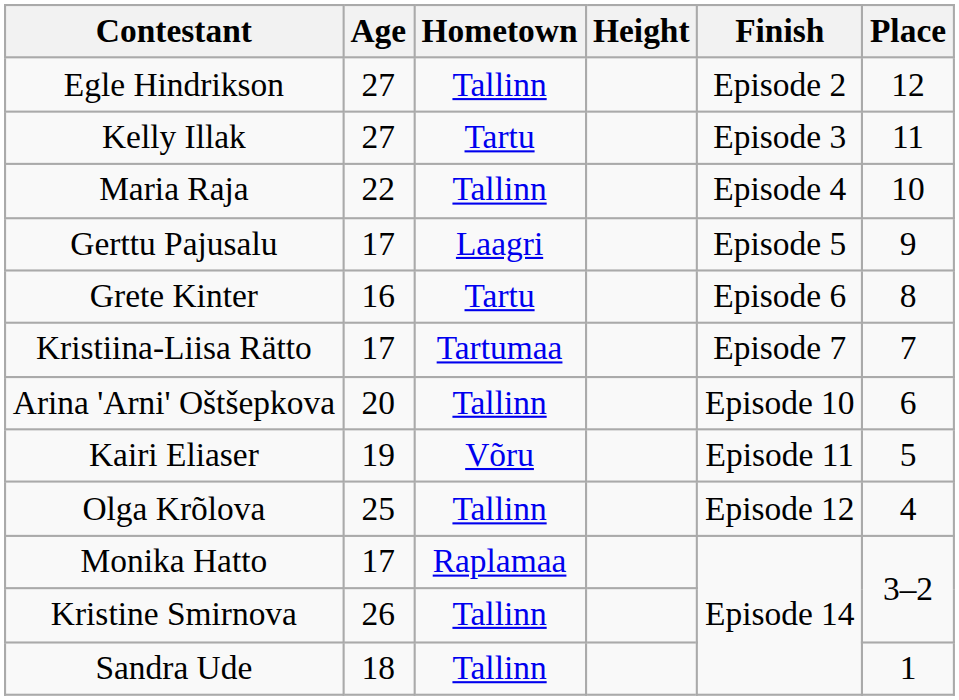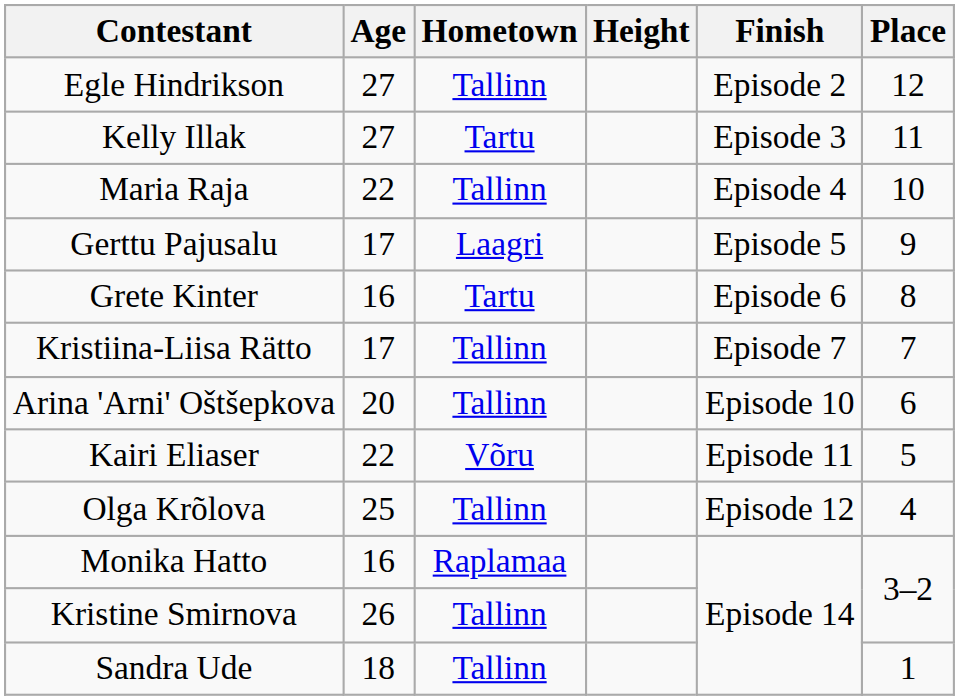(500, 349) Tartumaa -> (500, 349) Tallinn
(378, 455) 19 -> (378, 455) 22
(378, 561) 17 -> (378, 561) 16
